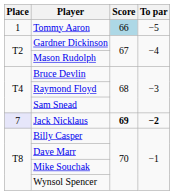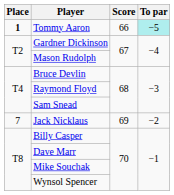(18, 27) normal -> (18, 27) bold
(124, 27) lightblue background -> (124, 27) no background
(154, 27) no background -> (154, 27) paleturquoise background
(18, 120) lavender background -> (18, 120) no background
(124, 120) bold -> (124, 120) normal
(154, 120) bold -> (154, 120) normal
